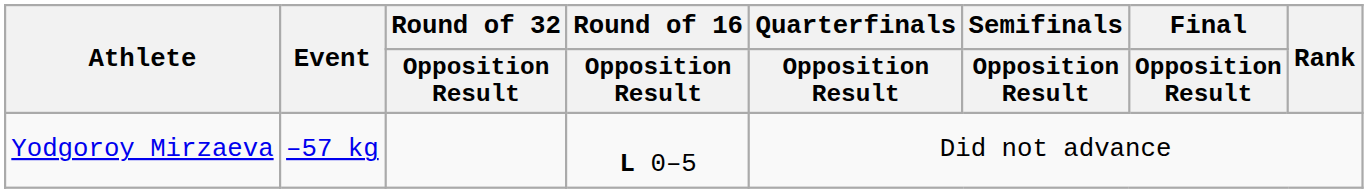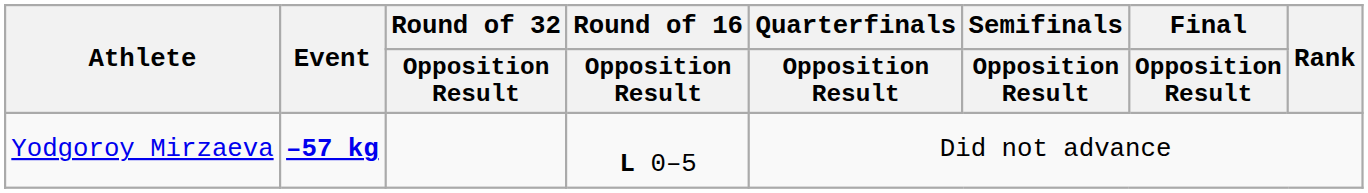(332, 150) normal -> (332, 150) bold
